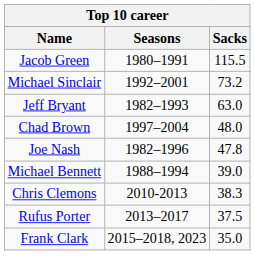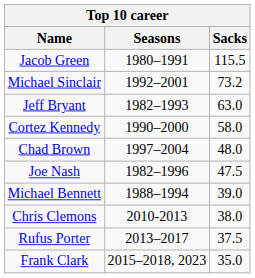+ row: (54, 127)
(230, 149) 47.8 -> (230, 171) 47.5
(230, 194) 38.3 -> (230, 216) 38.0
